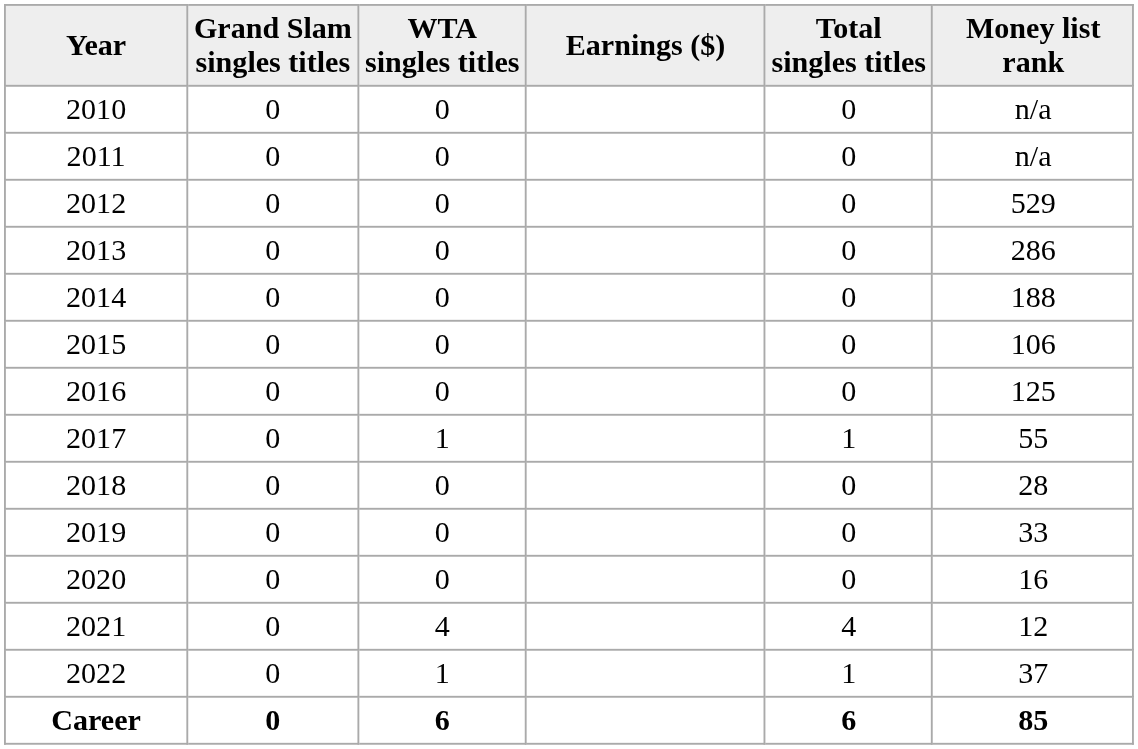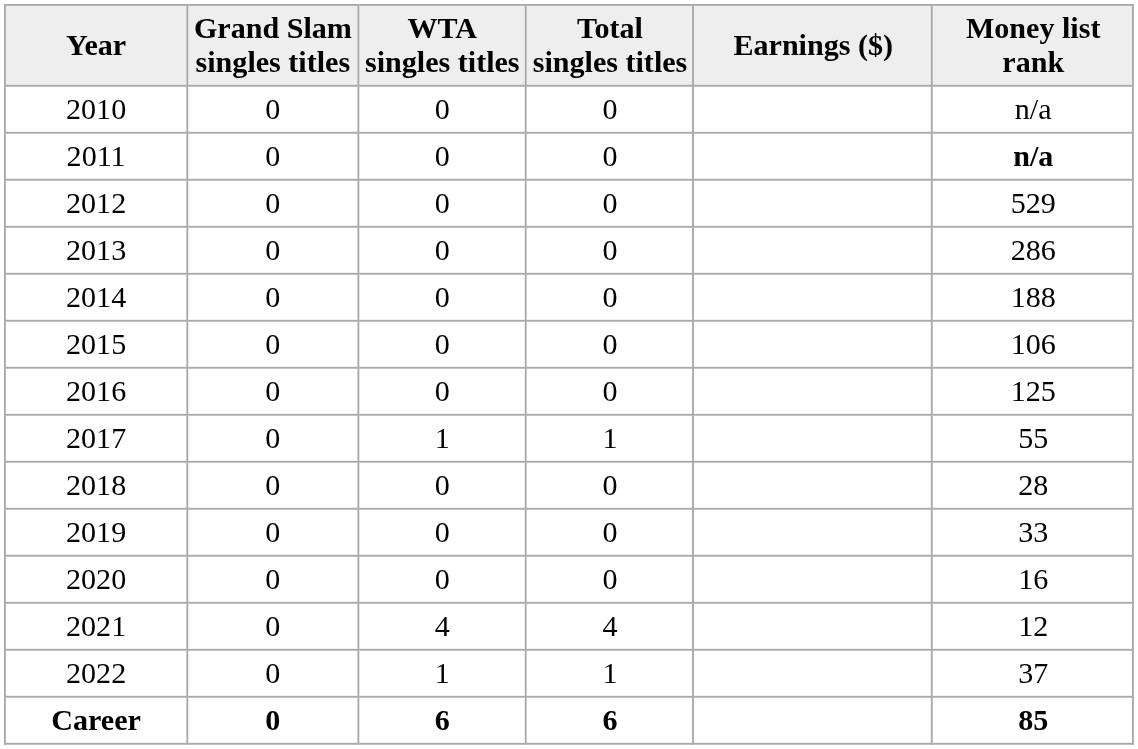columns swapped: (849, 44) <-> (646, 44)
(1033, 155) normal -> (1033, 155) bold
